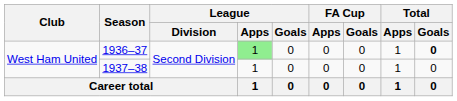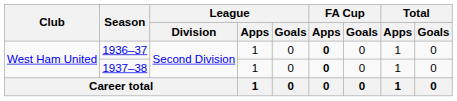(255, 50) lightgreen background -> (255, 50) no background
(326, 50) normal -> (326, 50) bold
(433, 50) bold -> (433, 50) normal
(326, 68) normal -> (326, 68) bold
